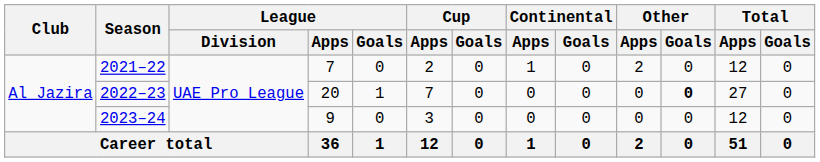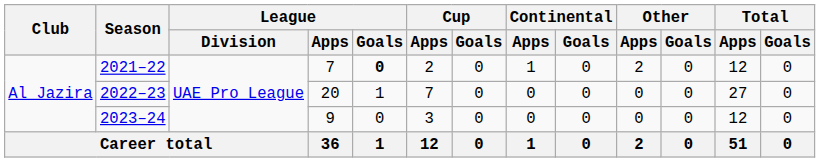(380, 68) normal -> (380, 68) bold
(688, 94) bold -> (688, 94) normal
